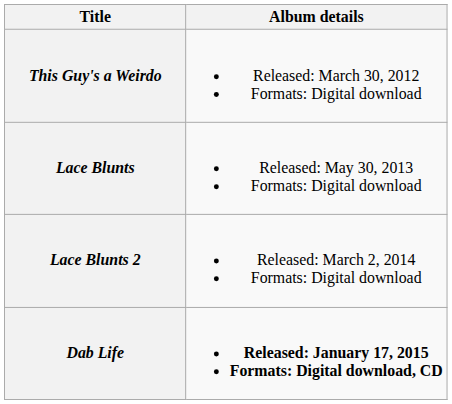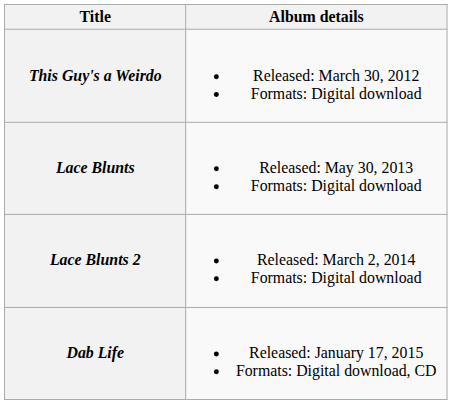(316, 362) bold -> (316, 362) normal
